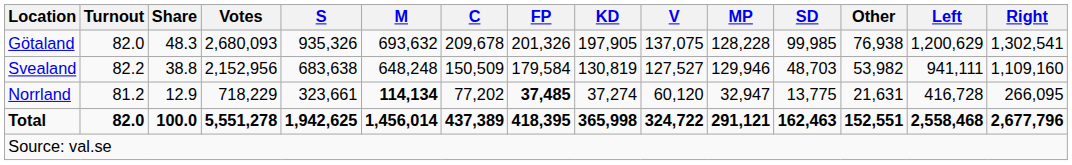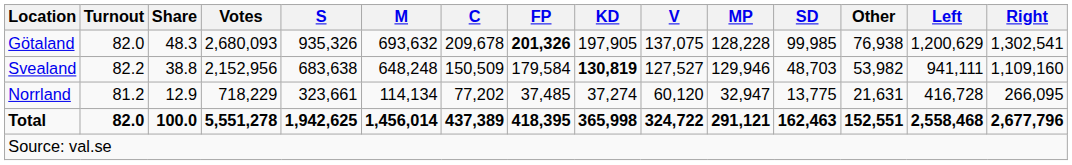(541, 43) normal -> (541, 43) bold
(608, 69) normal -> (608, 69) bold
(409, 95) bold -> (409, 95) normal
(546, 95) bold -> (546, 95) normal
